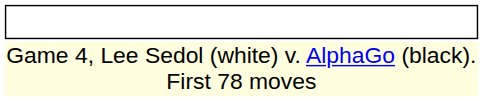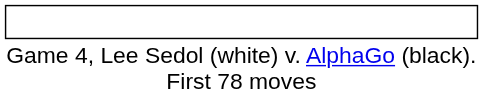(241, 68) lightyellow background -> (241, 68) no background
